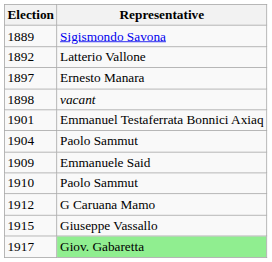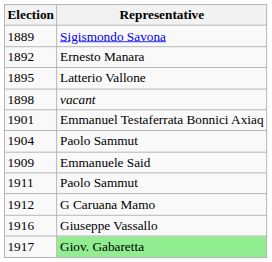(103, 57) Latterio Vallone -> (102, 57) Ernesto Manara
(21, 78) 1897 -> (21, 78) 1895
(102, 78) Ernesto Manara -> (103, 78) Latterio Vallone
(21, 183) 1910 -> (21, 183) 1911
(21, 225) 1915 -> (21, 225) 1916
